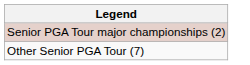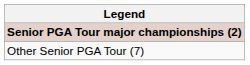(116, 32) normal -> (124, 32) bold
